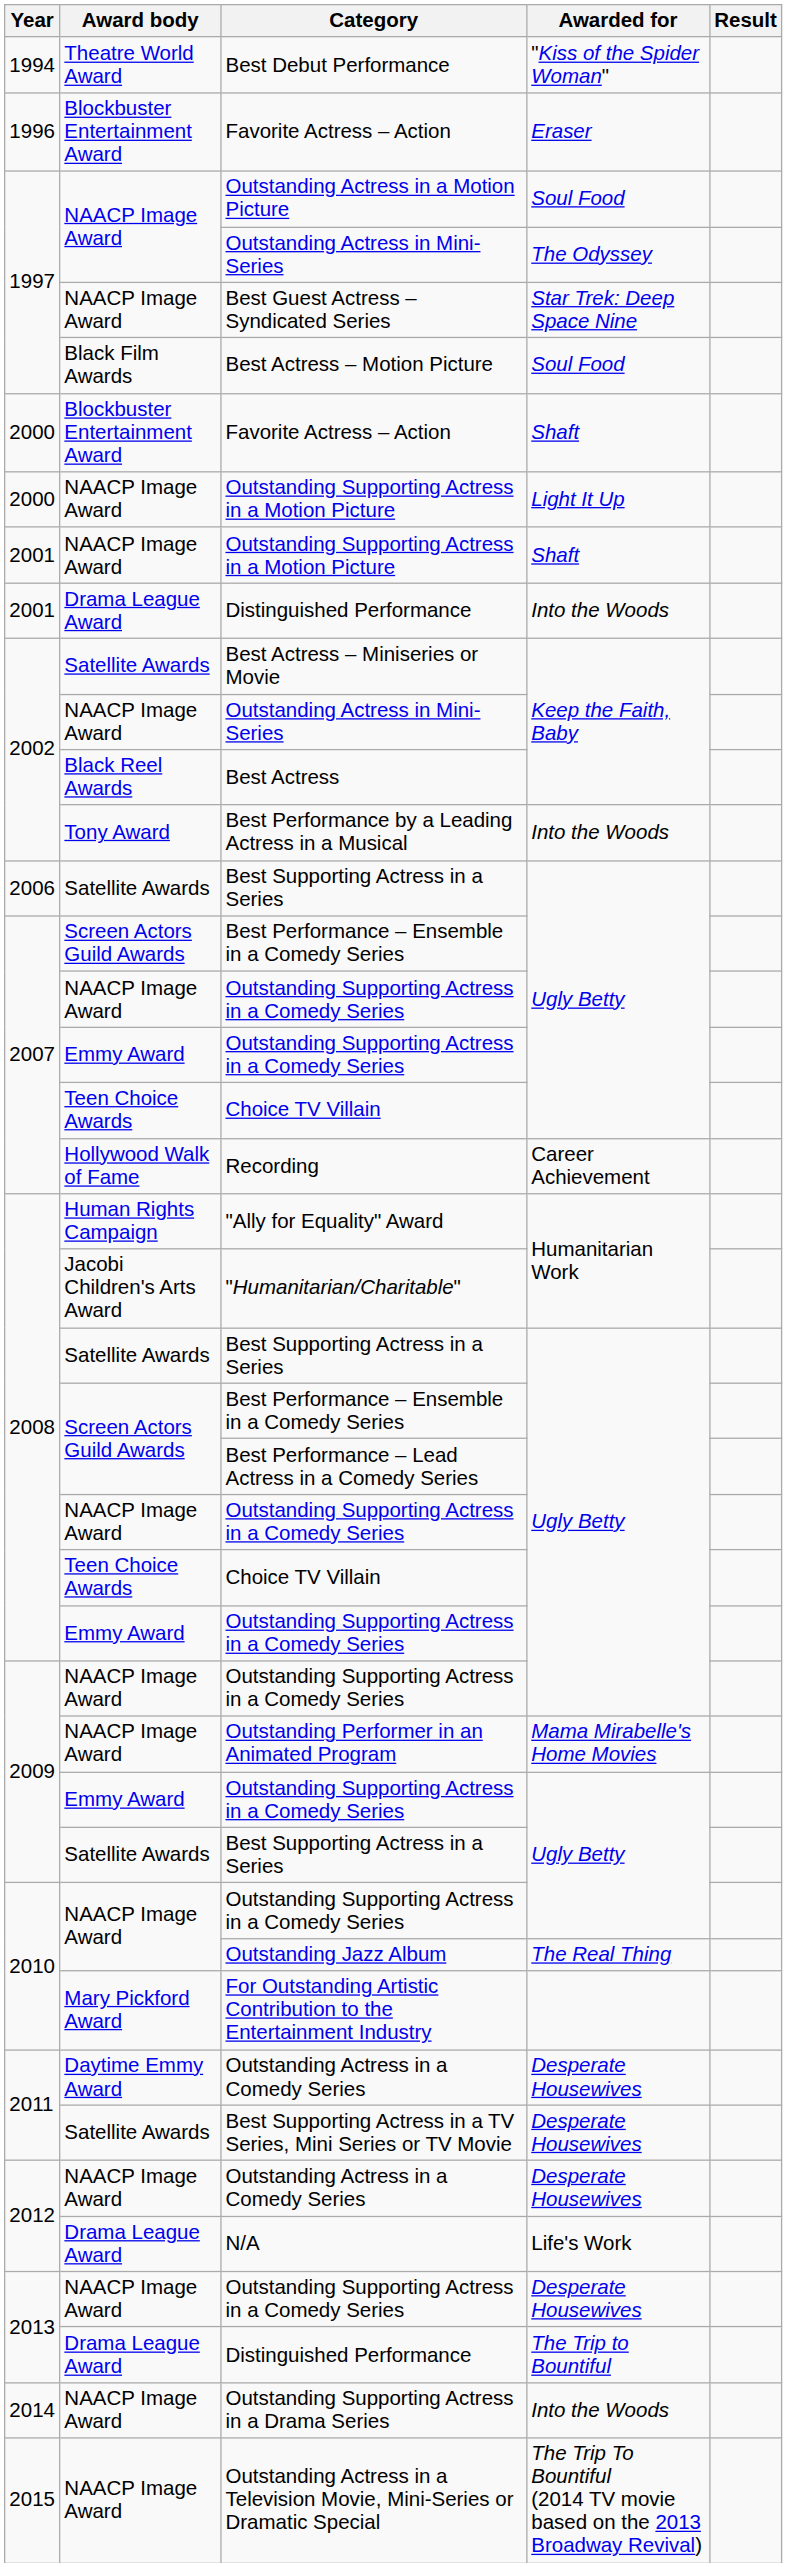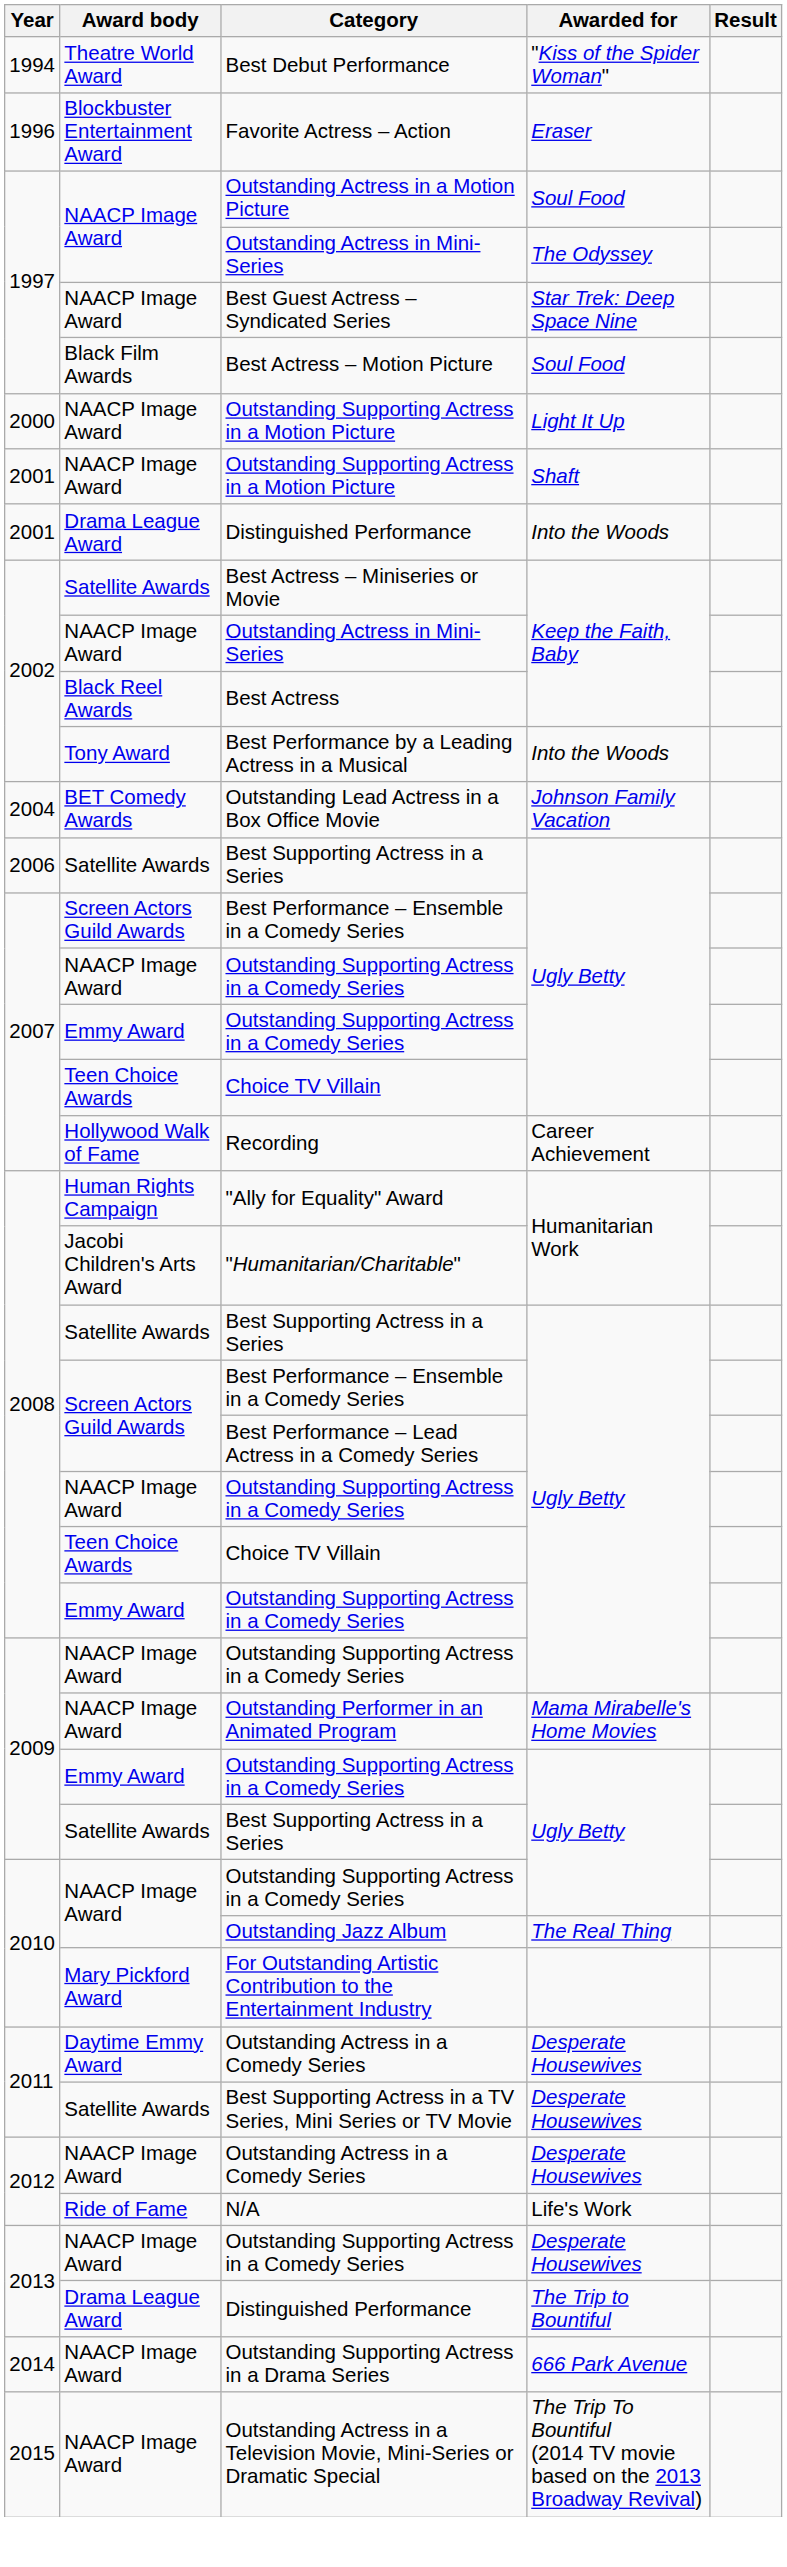- row: (32, 432)
+ row: (32, 809)
(132, 2243) Drama League Award -> (126, 2209) Ride of Fame
(600, 2410) Into the Woods -> (609, 2364) 666 Park Avenue
